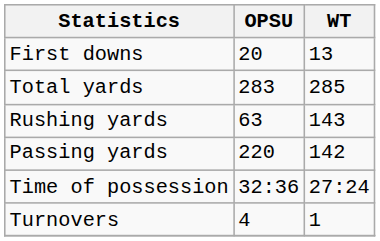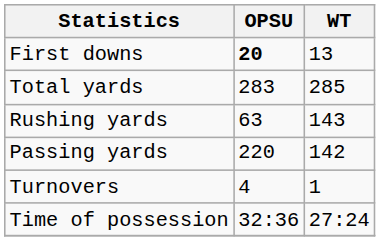(251, 54) normal -> (251, 54) bold
rows swapped: (64, 220) <-> (119, 187)
